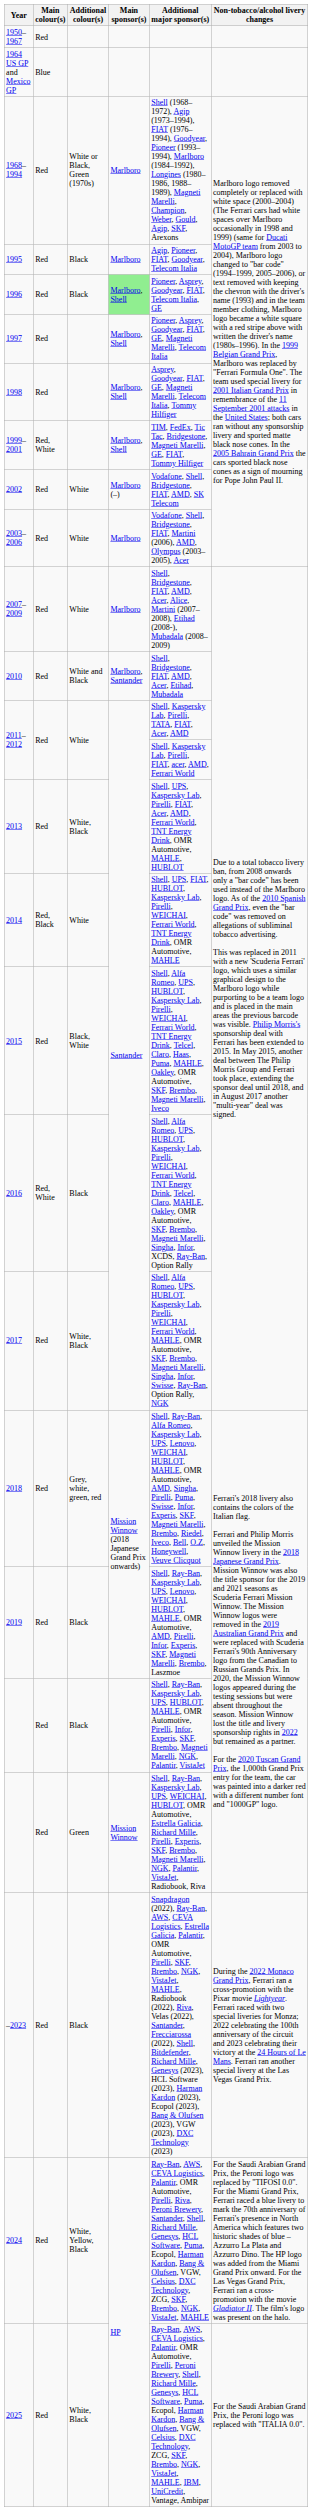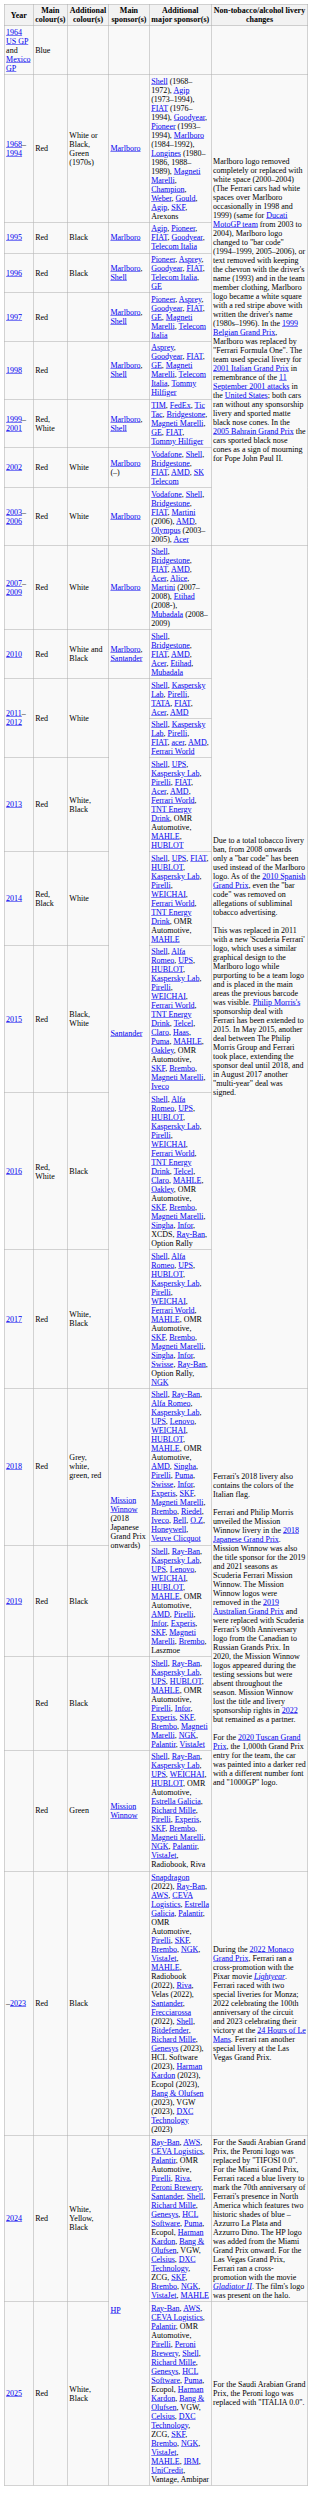- row: (16, 37)
(126, 294) lightgreen background -> (126, 273) no background
